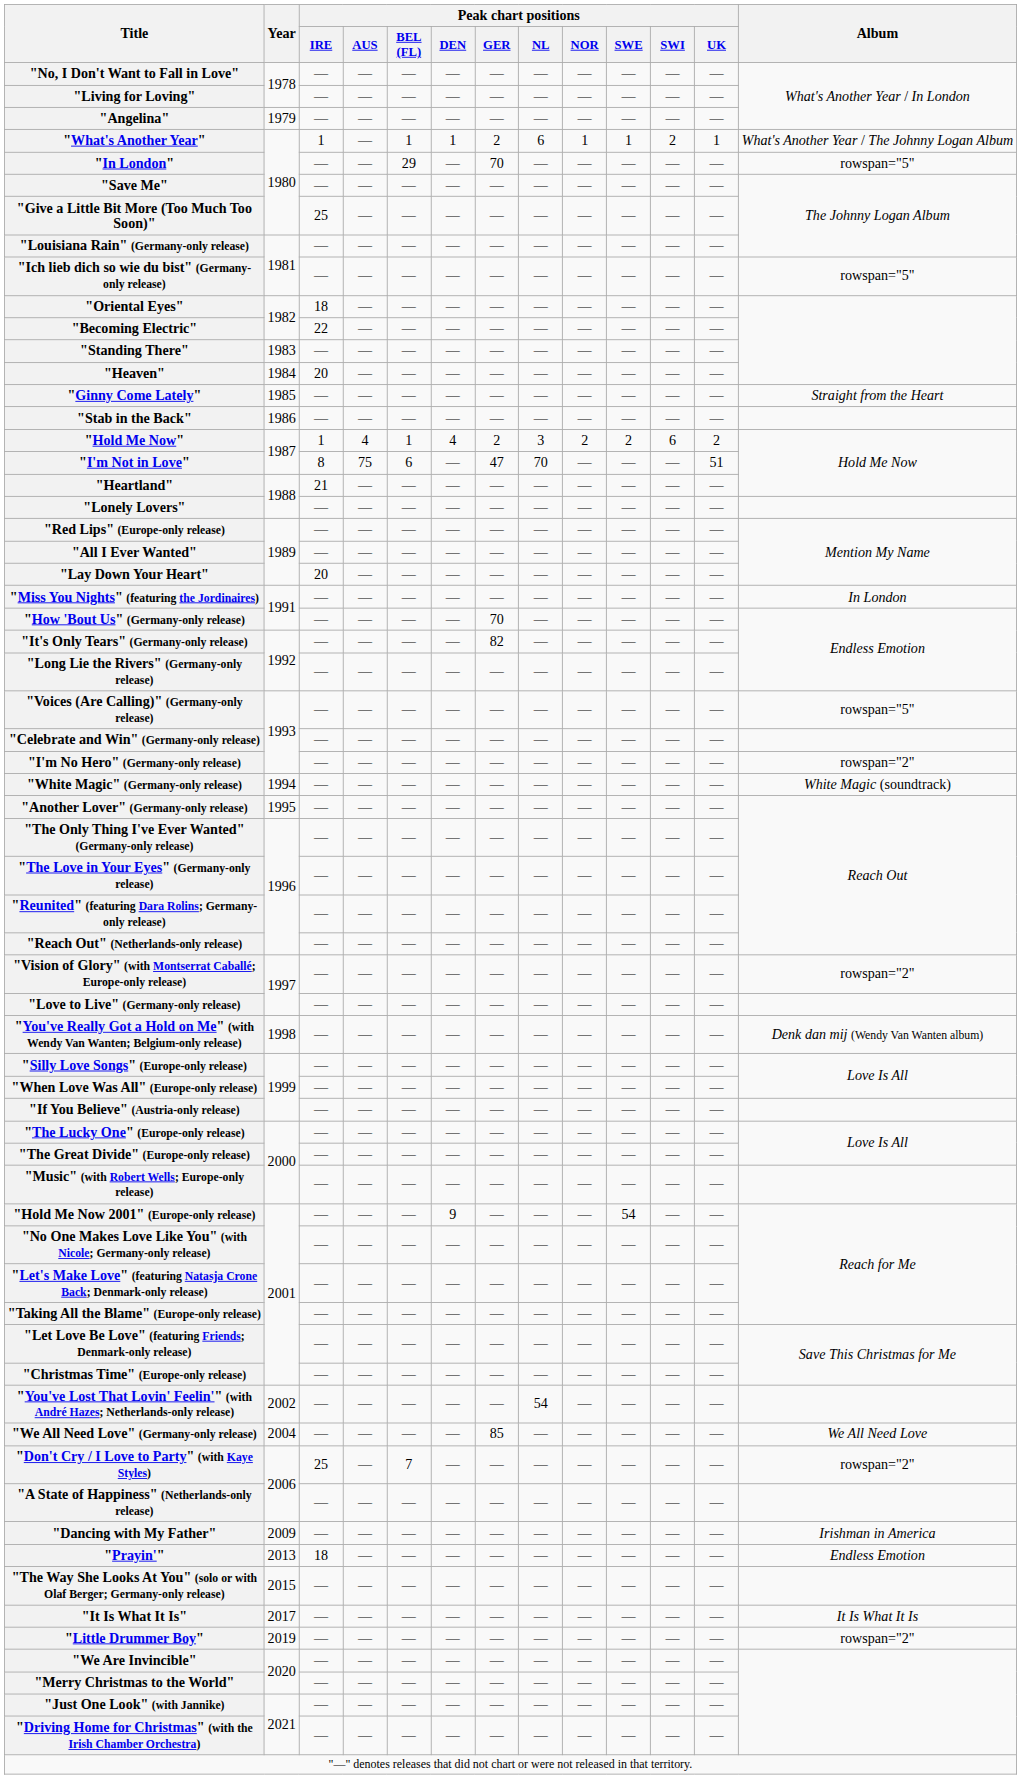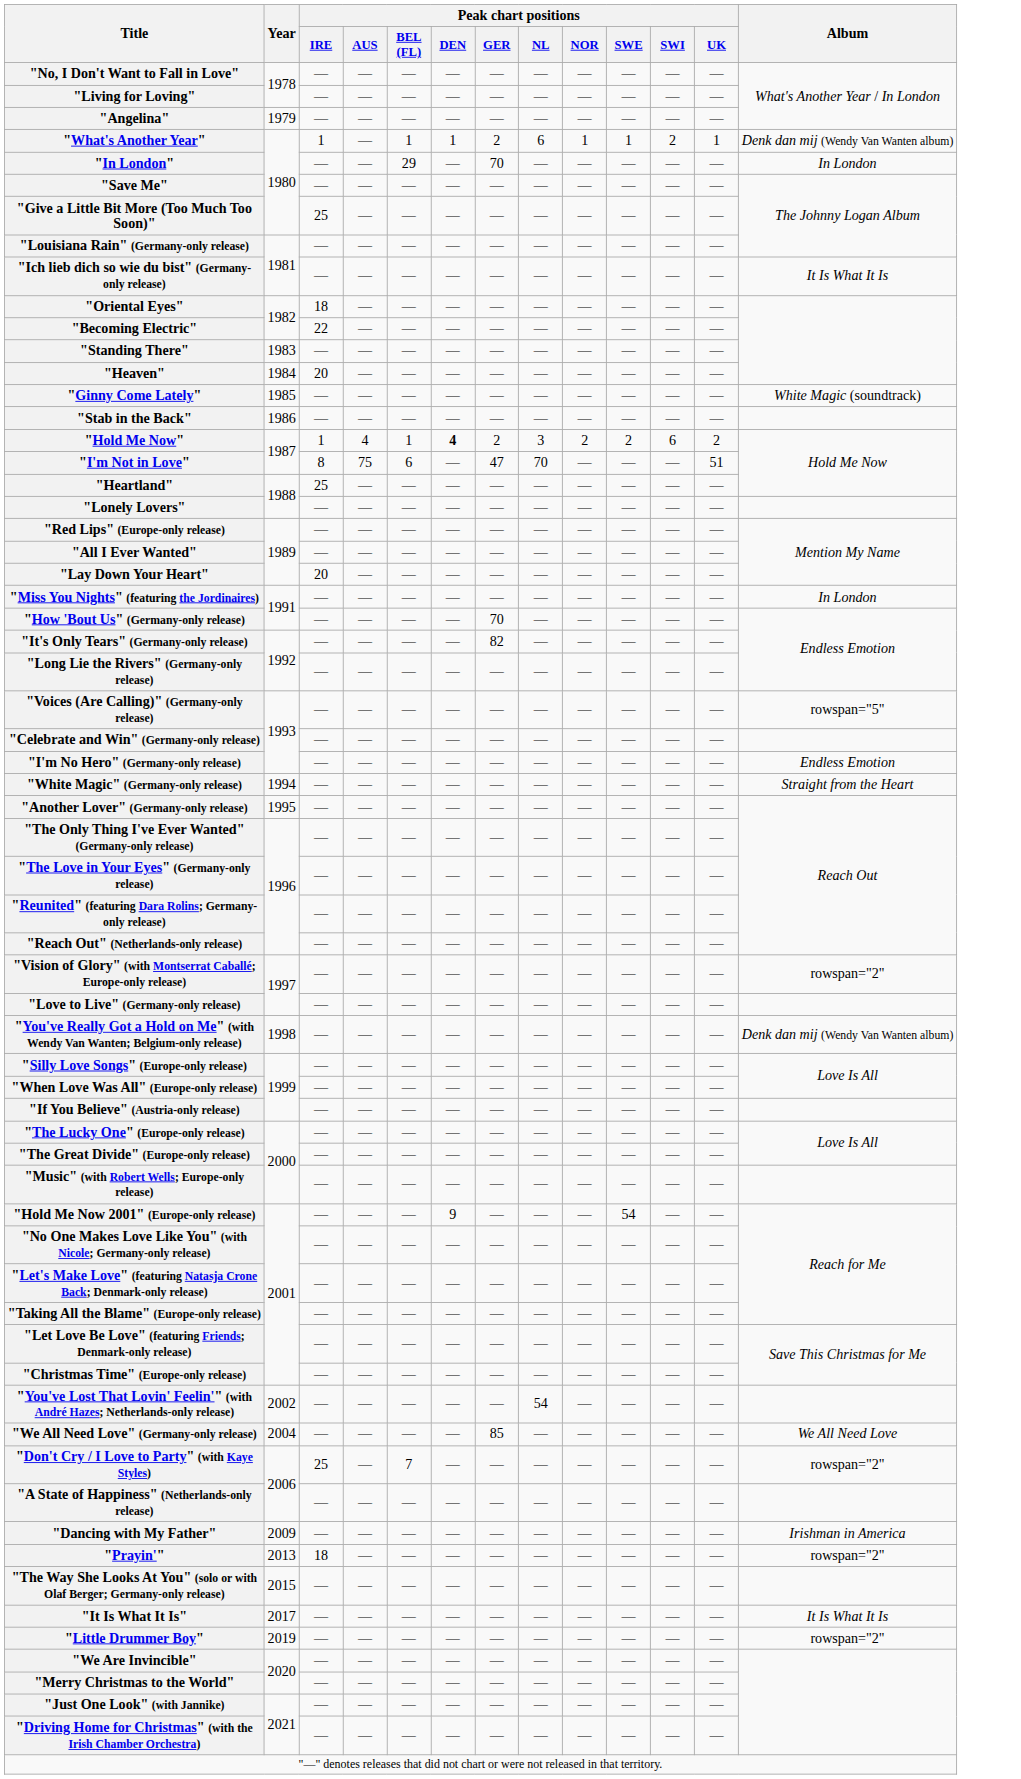(877, 140) What's Another Year / The Johnny Logan Album -> (848, 140) Denk dan mij (Wendy Van Wanten album)
(877, 163) rowspan="5" -> (848, 163) In London
(877, 276) rowspan="5" -> (848, 276) It Is What It Is
(877, 395) Straight from the Heart -> (848, 395) White Magic (soundtrack)
(453, 440) normal -> (453, 440) bold
(321, 485) 21 -> (321, 485) 25
(877, 762) rowspan="2" -> (848, 762) Endless Emotion
(877, 784) White Magic (soundtrack) -> (848, 784) Straight from the Heart
(877, 1555) Endless Emotion -> (848, 1555) rowspan="2"
